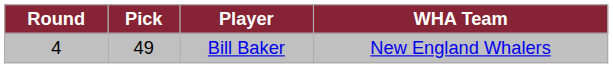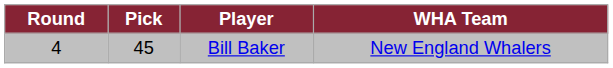(144, 47) 49 -> (144, 47) 45
